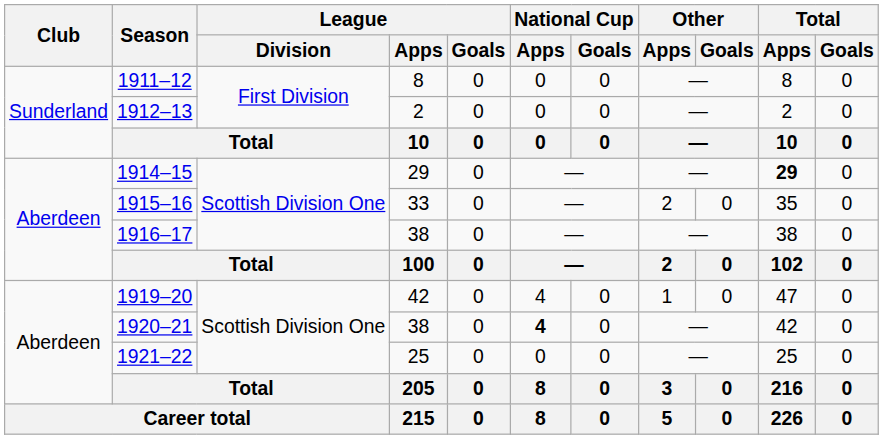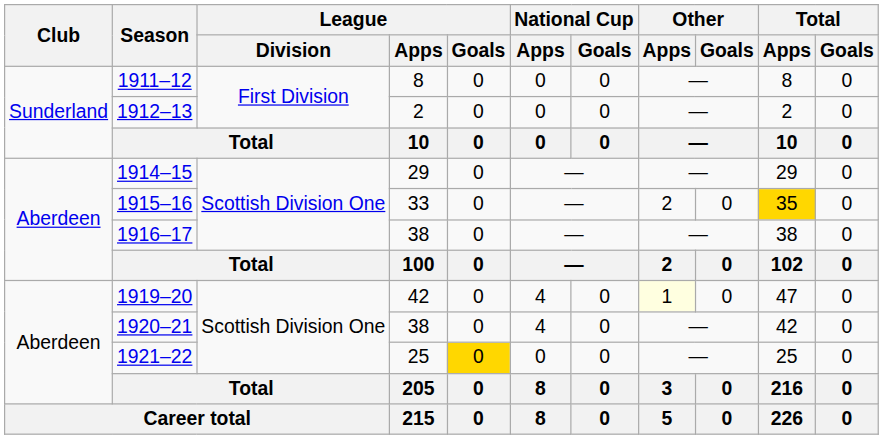(787, 173) bold -> (787, 173) normal
(787, 204) no background -> (787, 204) gold background
(667, 296) no background -> (667, 296) lightyellow background
(540, 326) bold -> (540, 326) normal
(478, 357) no background -> (478, 357) gold background
